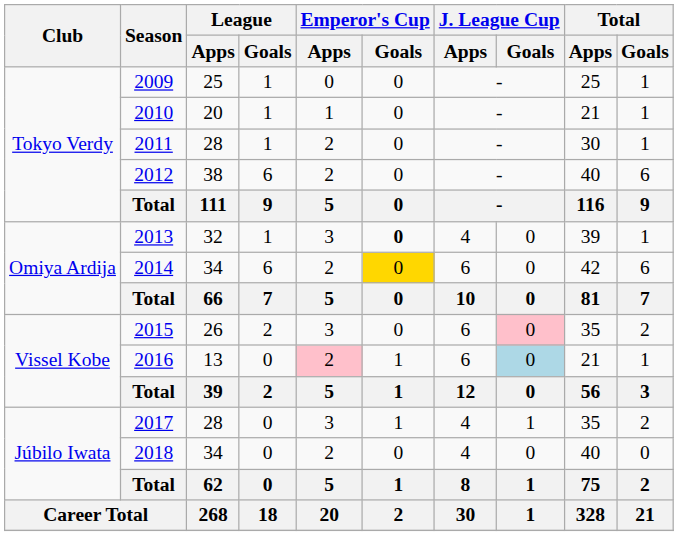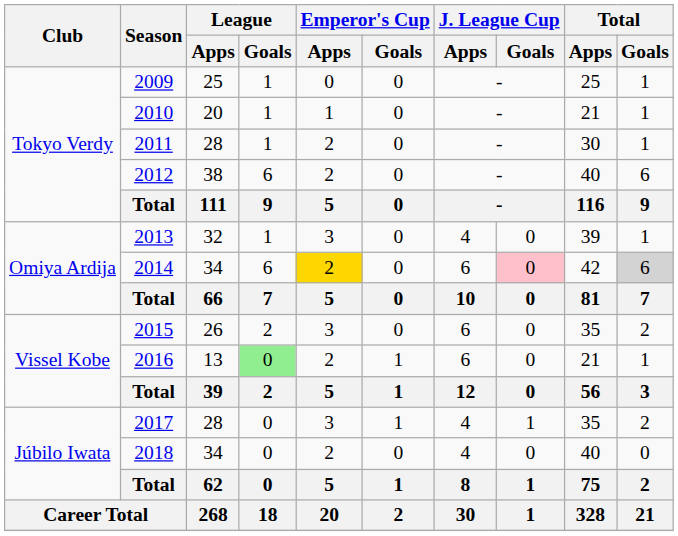(398, 236) bold -> (398, 236) normal
(329, 267) no background -> (329, 267) gold background
(398, 267) gold background -> (398, 267) no background
(530, 267) no background -> (530, 267) pink background
(645, 267) no background -> (645, 267) lightgrey background
(530, 329) pink background -> (530, 329) no background
(268, 360) no background -> (268, 360) lightgreen background
(329, 360) pink background -> (329, 360) no background
(530, 360) lightblue background -> (530, 360) no background
